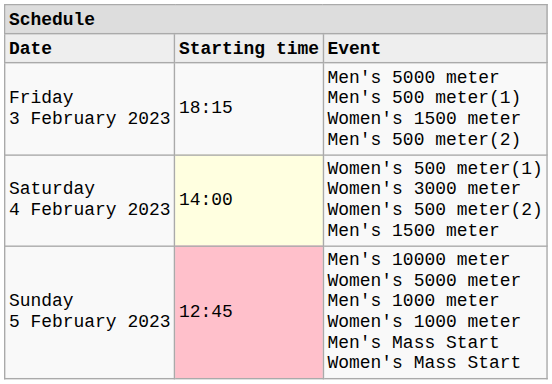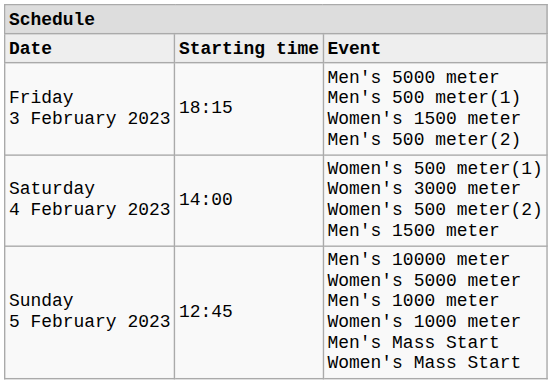(206, 200) lightyellow background -> (206, 200) no background
(206, 312) pink background -> (206, 312) no background
